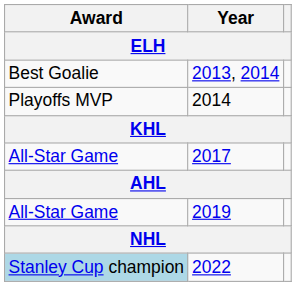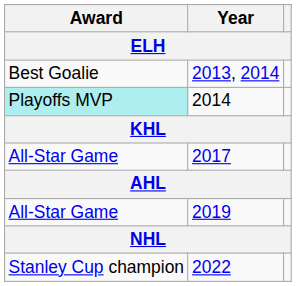(61, 101) no background -> (61, 101) paleturquoise background
(96, 267) lightblue background -> (96, 267) no background
